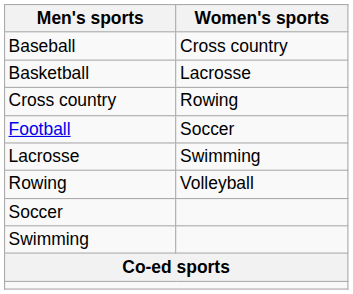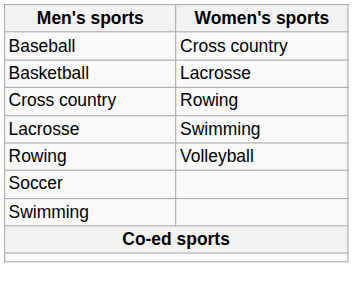- row: (40, 128)
